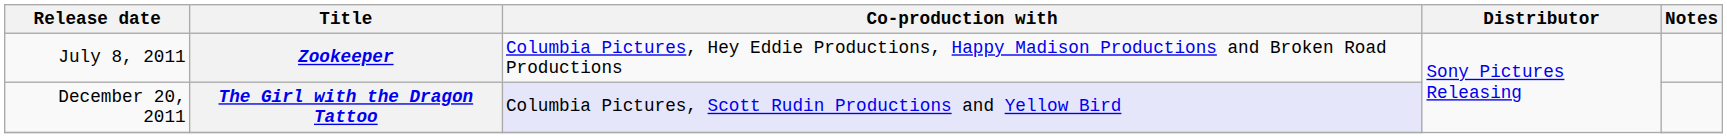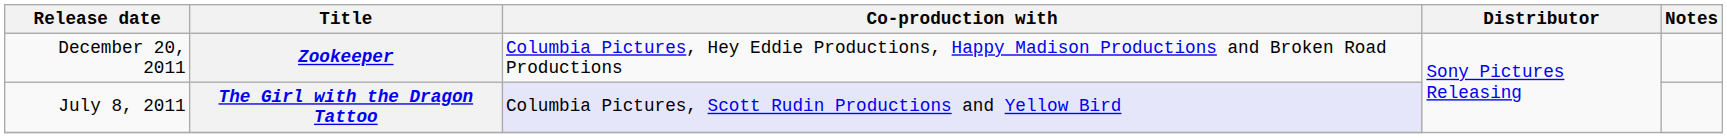(122, 58) July 8, 2011 -> (122, 58) December 20, 2011
(122, 107) December 20, 2011 -> (122, 107) July 8, 2011
